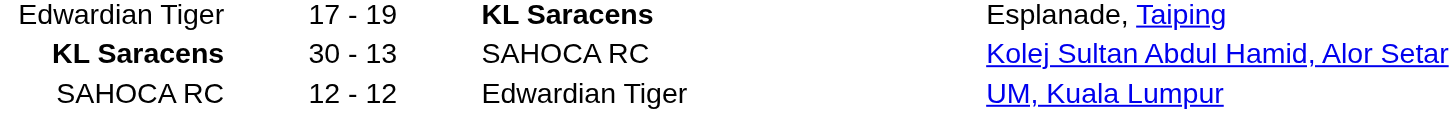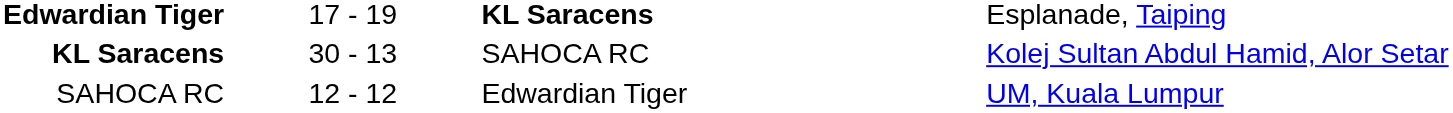(121, 14) normal -> (114, 14) bold
